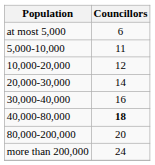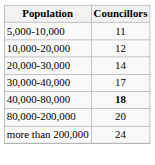- row: (36, 31)
(120, 100) 16 -> (120, 83) 17
